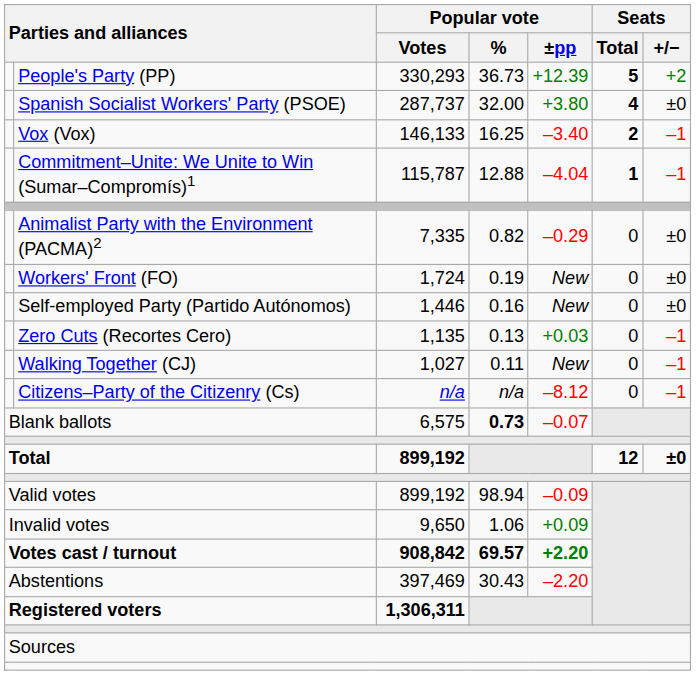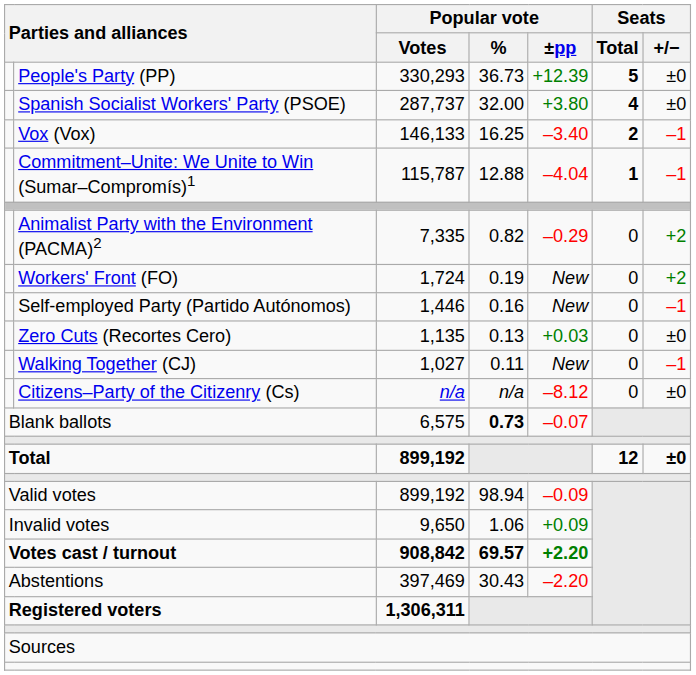(676, 76) +2 -> (676, 76) ±0
(676, 237) ±0 -> (676, 237) +2
(676, 278) ±0 -> (676, 278) +2
(676, 307) ±0 -> (676, 307) –1
(676, 335) –1 -> (676, 335) ±0
(676, 393) –1 -> (676, 393) ±0
